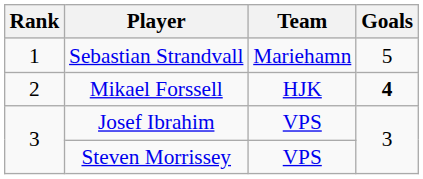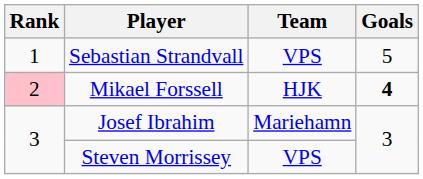(302, 55) Mariehamn -> (302, 55) VPS
(34, 88) no background -> (34, 88) pink background
(302, 122) VPS -> (302, 122) Mariehamn
